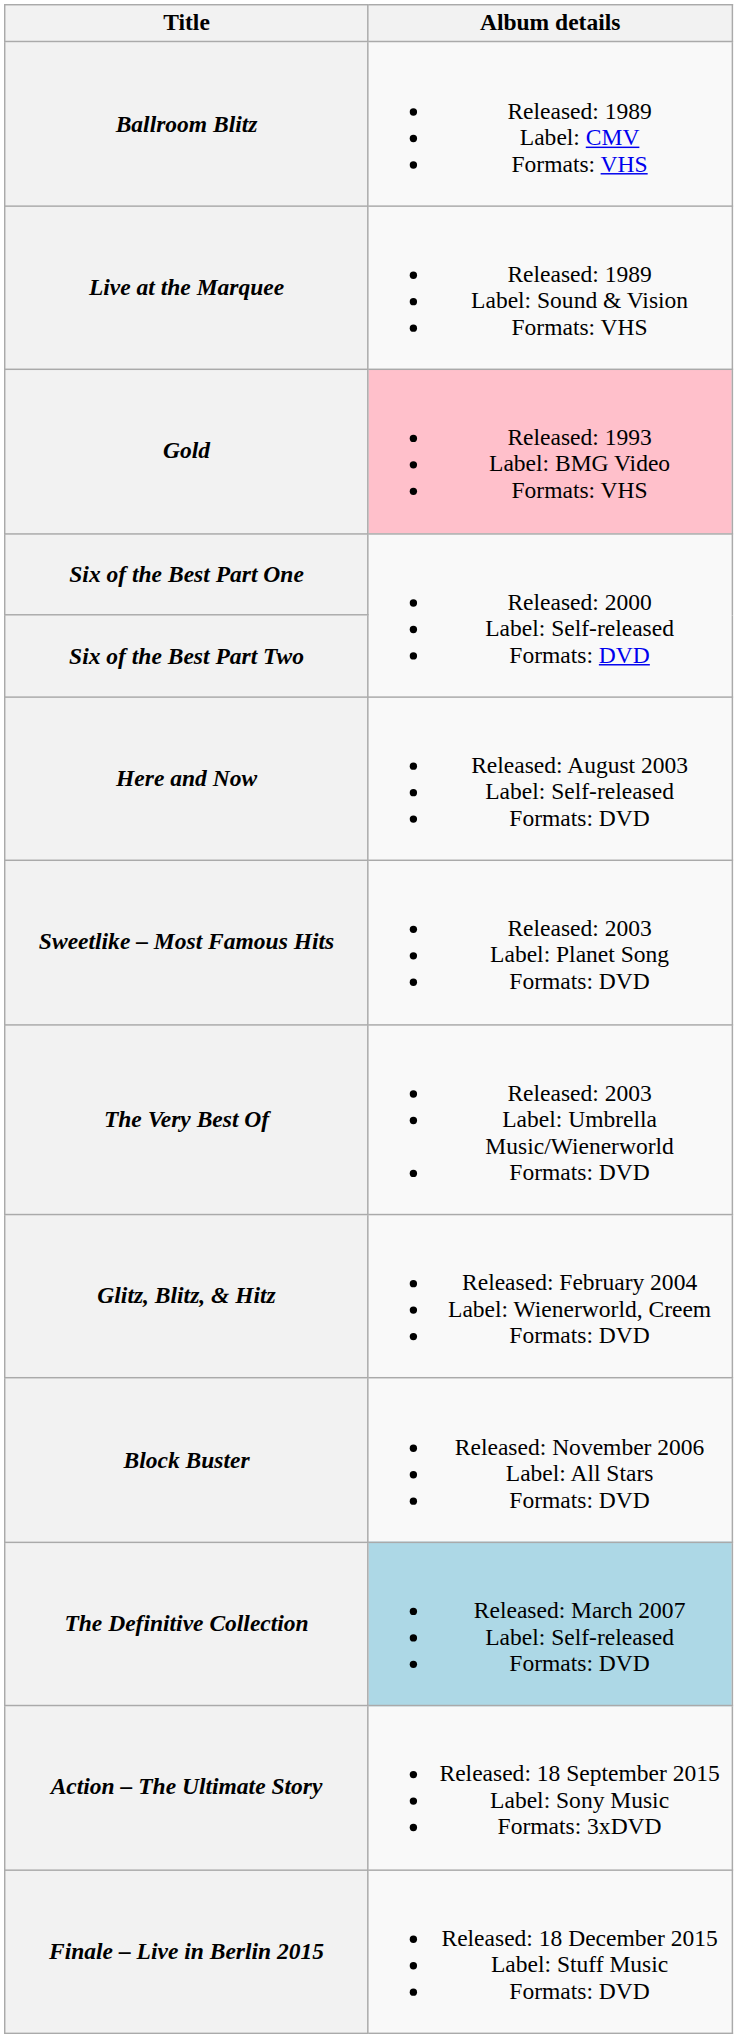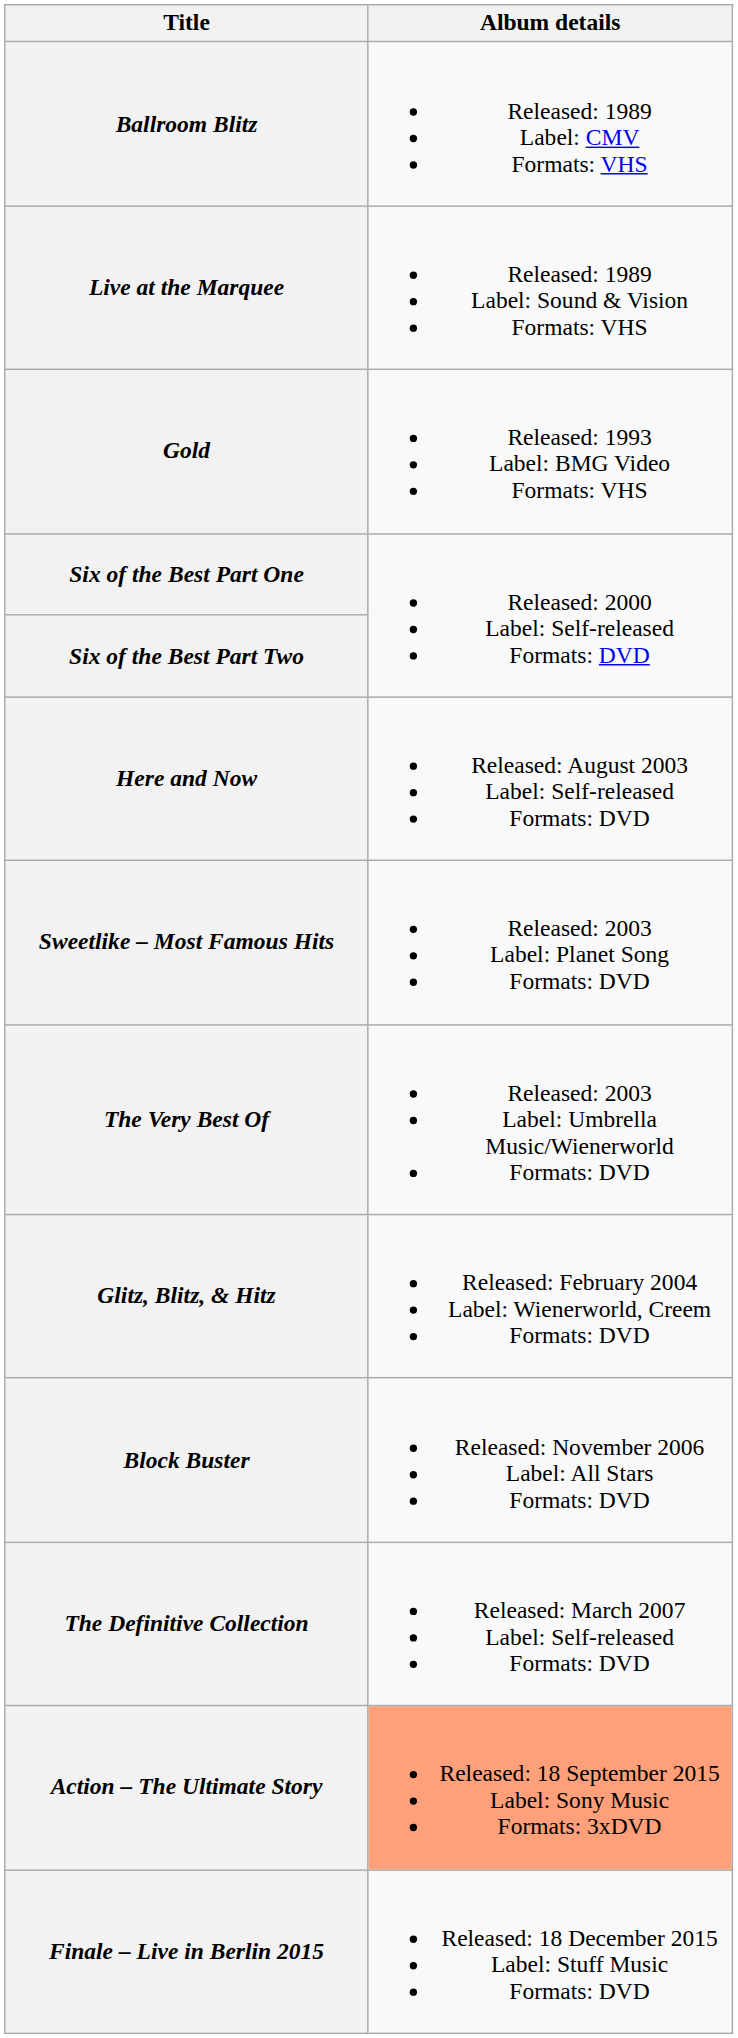(550, 465) pink background -> (550, 465) no background
(550, 1637) lightblue background -> (550, 1637) no background
(550, 1801) no background -> (550, 1801) lightsalmon background
